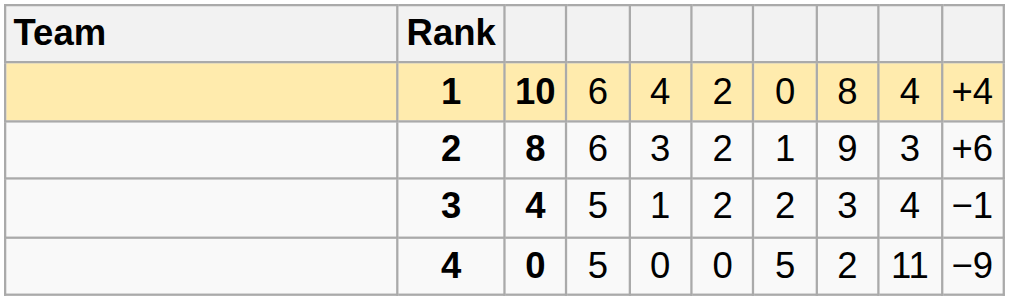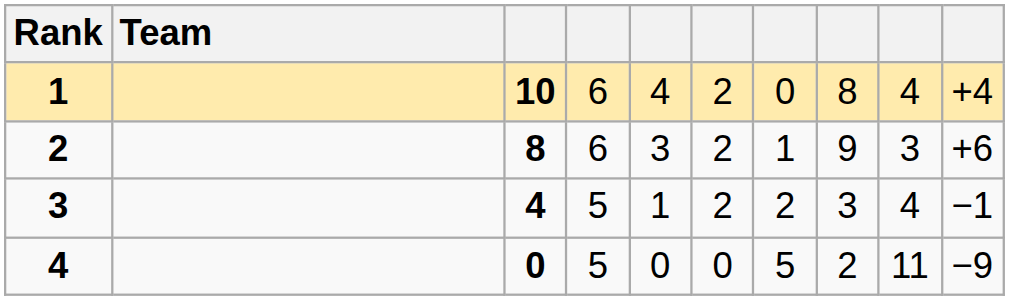columns swapped: (451, 33) <-> (60, 33)
